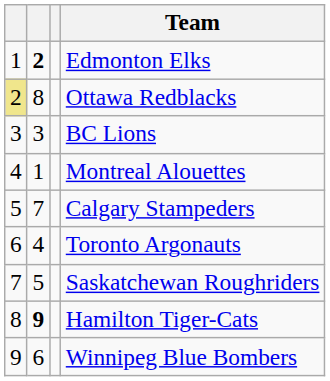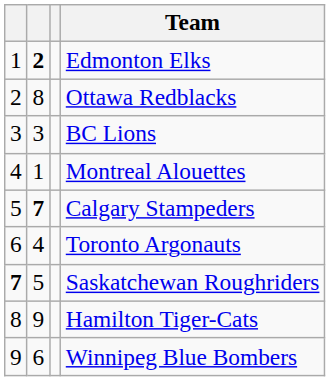(16, 97) khaki background -> (16, 97) no background
(38, 208) normal -> (38, 208) bold
(16, 282) normal -> (16, 282) bold
(38, 319) bold -> (38, 319) normal
